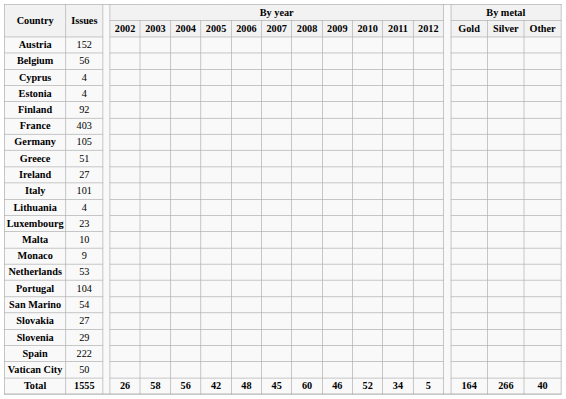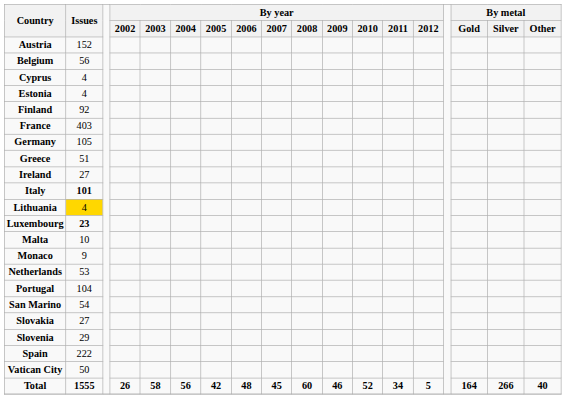(84, 191) normal -> (84, 191) bold
(84, 207) no background -> (84, 207) gold background
(84, 223) normal -> (84, 223) bold
